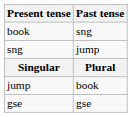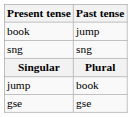(84, 31) sng -> (88, 31) jump
(88, 49) jump -> (84, 49) sng
